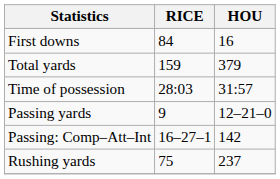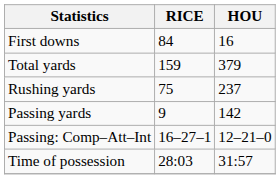rows swapped: (52, 161) <-> (66, 89)
(245, 113) 12–21–0 -> (230, 113) 142
(230, 137) 142 -> (245, 137) 12–21–0
